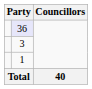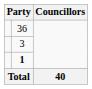(22, 28) lavender background -> (22, 28) no background
(22, 60) normal -> (22, 60) bold
